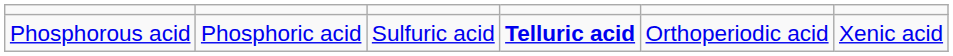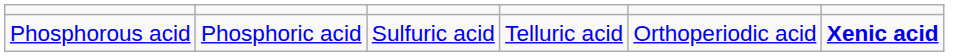(570, 32) bold -> (564, 32) normal
(891, 32) normal -> (883, 32) bold
